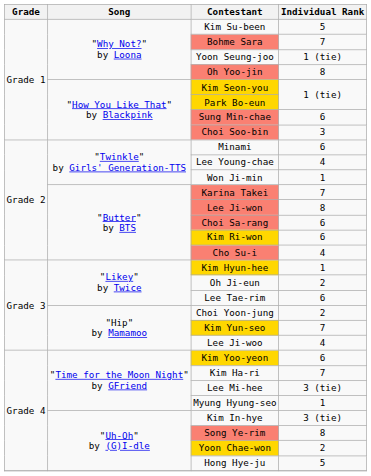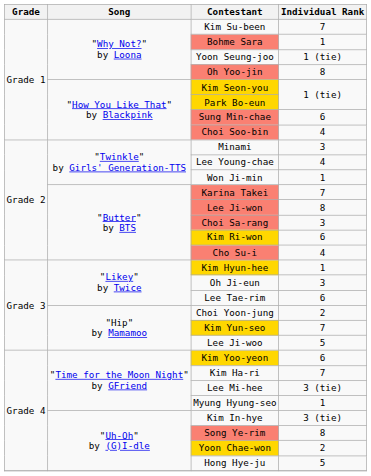(323, 27) 5 -> (323, 27) 7
(323, 42) 7 -> (323, 42) 1
(323, 132) 3 -> (323, 132) 4
(323, 147) 6 -> (323, 147) 3
(323, 222) 6 -> (323, 222) 3
(323, 283) 2 -> (323, 283) 3
(323, 343) 4 -> (323, 343) 5
